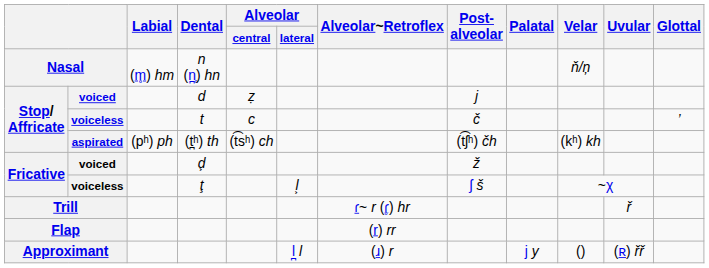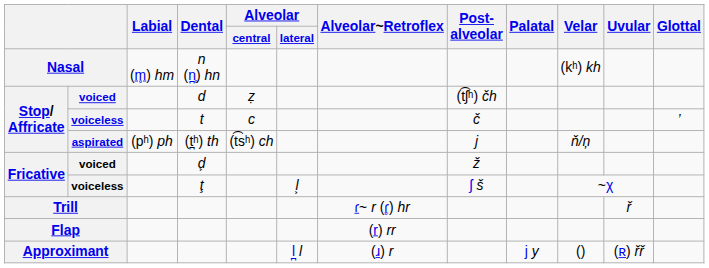(581, 67) ň/ņ -> (581, 67) (kʰ) kh
(477, 97) j -> (477, 97) (t͡ʃʰ) čh
(477, 141) (t͡ʃʰ) čh -> (477, 141) j
(581, 141) (kʰ) kh -> (581, 141) ň/ņ
